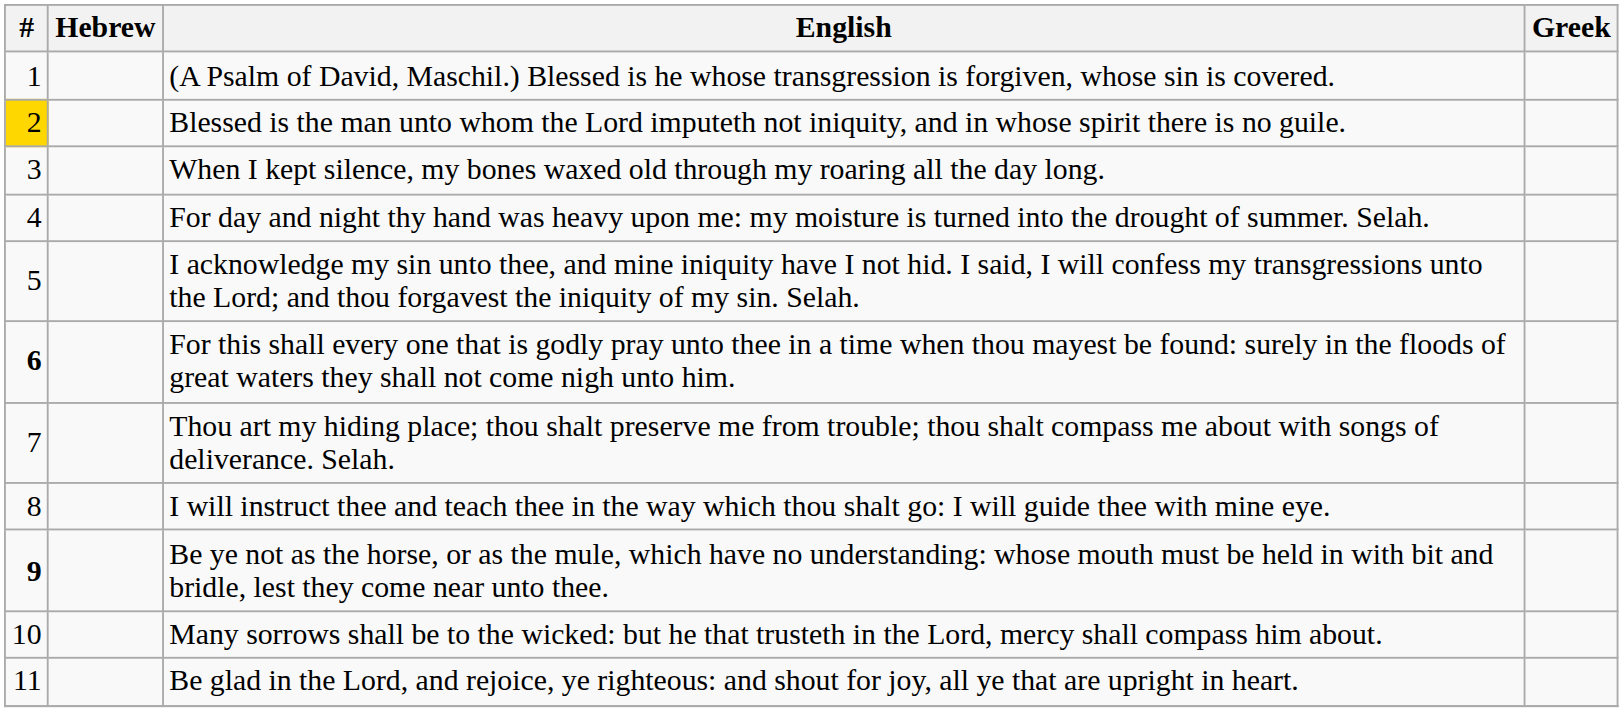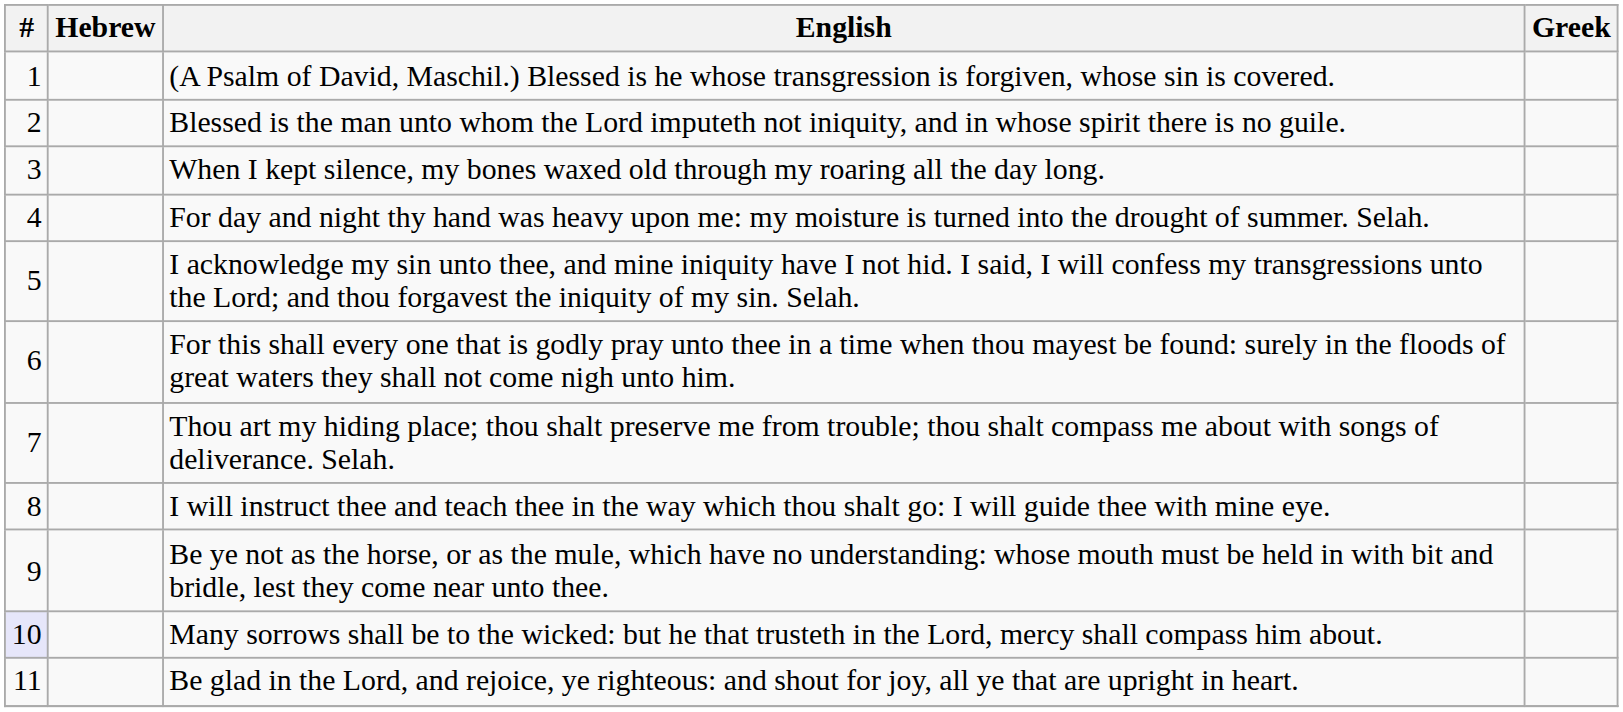(34, 122) gold background -> (34, 122) no background
(34, 361) bold -> (34, 361) normal
(34, 570) bold -> (34, 570) normal
(27, 633) no background -> (27, 633) lavender background
